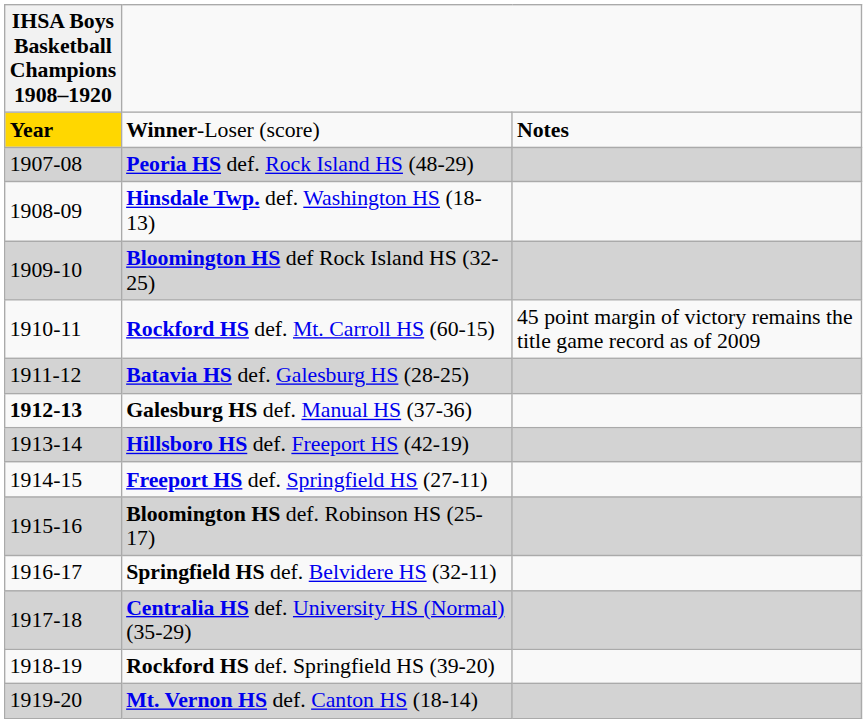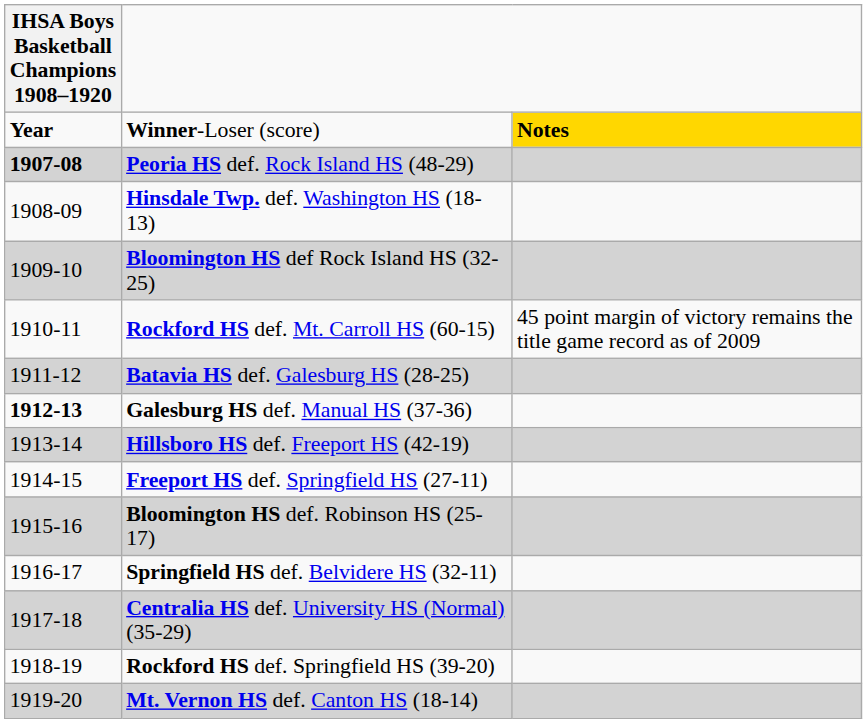(31, 129) gold background -> (31, 129) no background
(543, 129) no background -> (543, 129) gold background
(46, 164) normal -> (46, 164) bold
